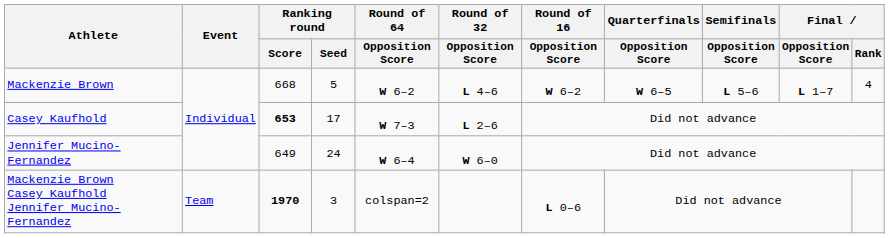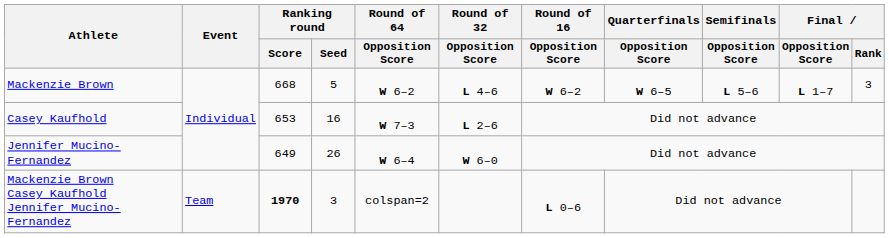(868, 85) 4 -> (868, 85) 3
(285, 119) bold -> (285, 119) normal
(334, 119) 17 -> (334, 119) 16
(334, 153) 24 -> (334, 153) 26
